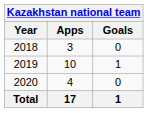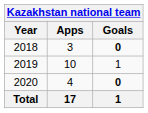(118, 47) normal -> (118, 47) bold
(118, 82) normal -> (118, 82) bold
